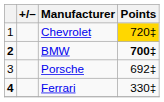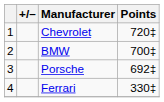(143, 32) gold background -> (143, 32) no background
(10, 51) bold -> (10, 51) normal
(143, 51) bold -> (143, 51) normal
(10, 88) bold -> (10, 88) normal
